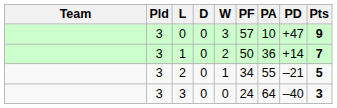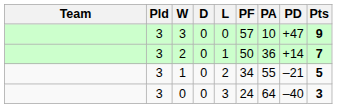columns swapped: (225, 14) <-> (182, 14)
